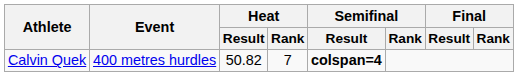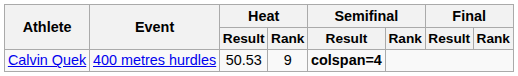(244, 60) 50.82 -> (244, 60) 50.53
(288, 60) 7 -> (288, 60) 9
